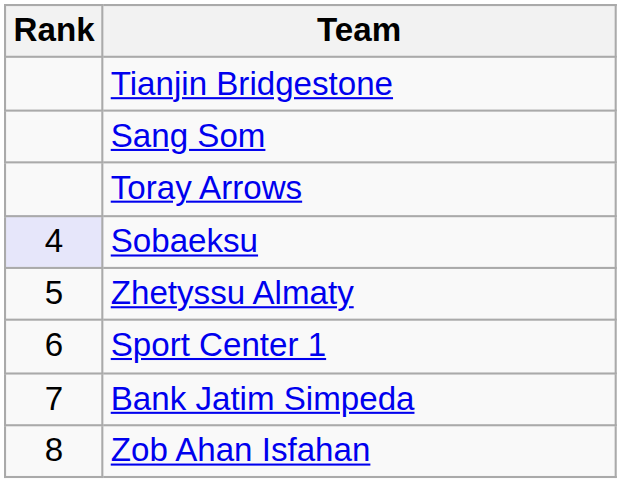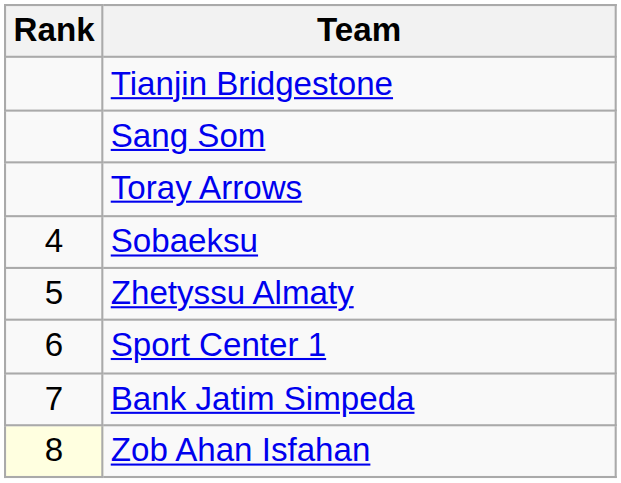(54, 240) lavender background -> (54, 240) no background
(54, 450) no background -> (54, 450) lightyellow background
